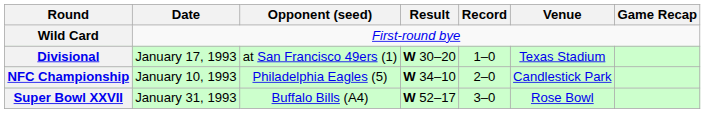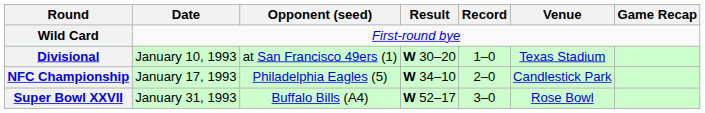(186, 56) January 17, 1993 -> (186, 56) January 10, 1993
(186, 77) January 10, 1993 -> (186, 77) January 17, 1993
